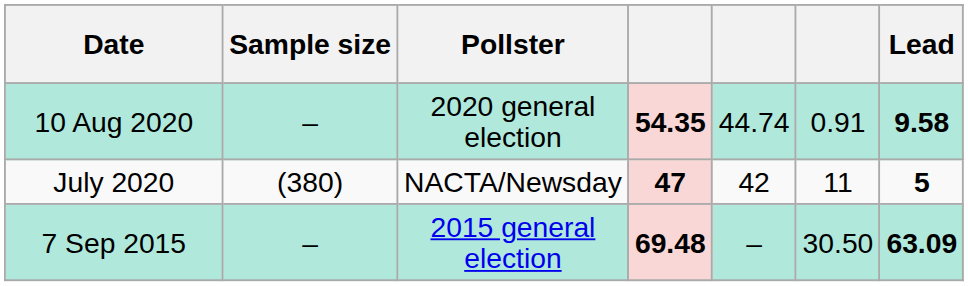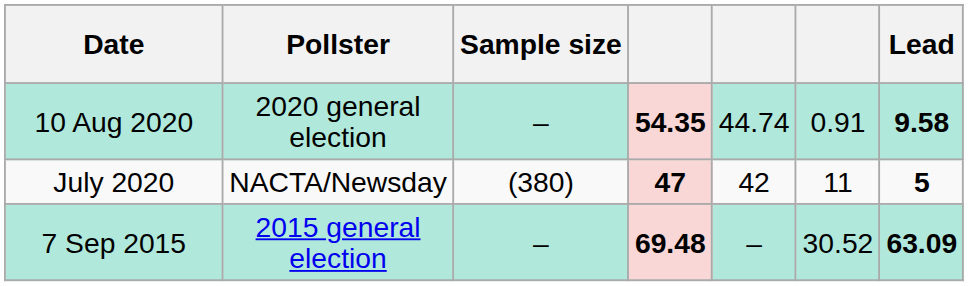columns swapped: (513, 44) <-> (310, 44)
(838, 243) 30.50 -> (838, 243) 30.52
